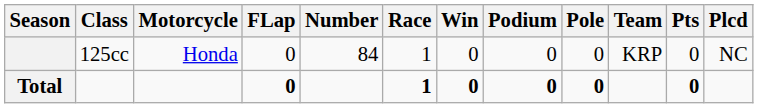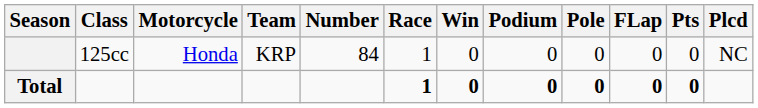columns swapped: (638, 20) <-> (271, 20)
